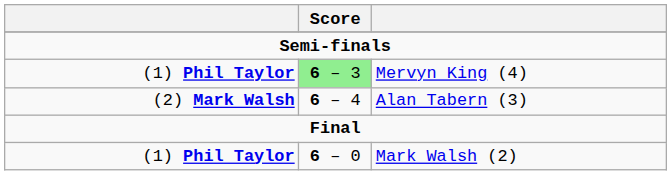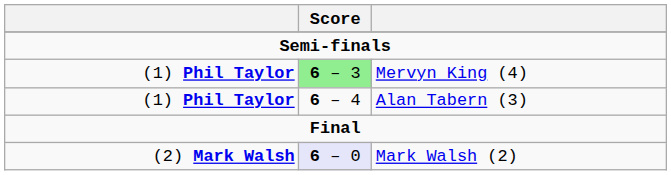(224, 101) (2) Mark Walsh -> (219, 101) (1) Phil Taylor
(219, 156) (1) Phil Taylor -> (224, 156) (2) Mark Walsh
(335, 156) no background -> (335, 156) lavender background
